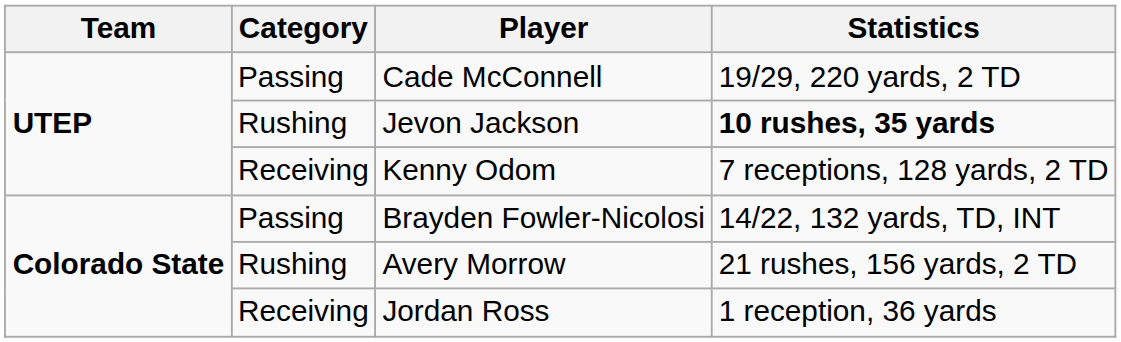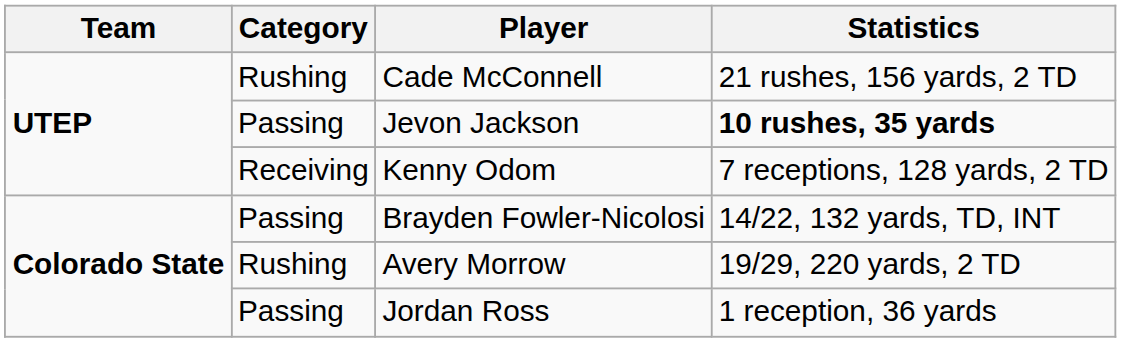(291, 76) Passing -> (293, 76) Rushing
(870, 76) 19/29, 220 yards, 2 TD -> (898, 76) 21 rushes, 156 yards, 2 TD
(293, 123) Rushing -> (291, 123) Passing
(898, 264) 21 rushes, 156 yards, 2 TD -> (870, 264) 19/29, 220 yards, 2 TD
(303, 312) Receiving -> (291, 312) Passing
